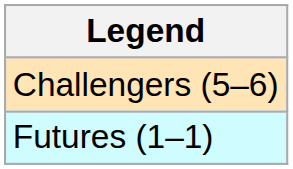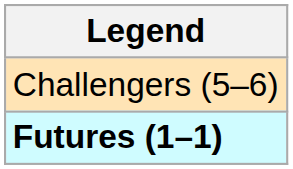(113, 137) normal -> (118, 137) bold
